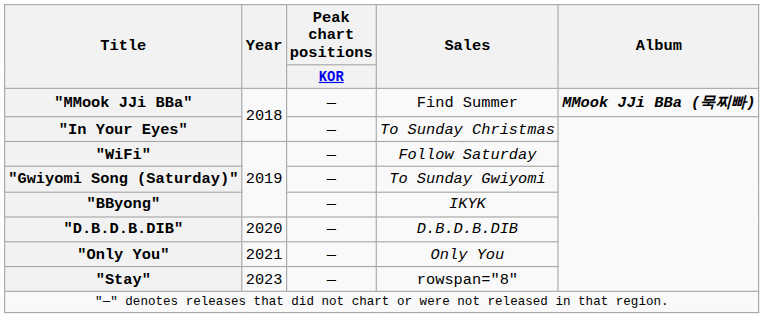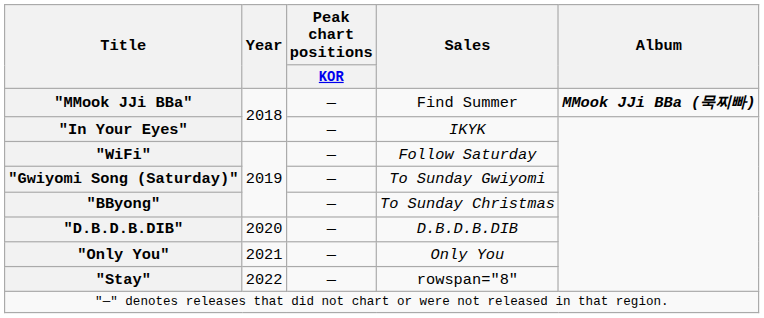(467, 129) To Sunday Christmas -> (467, 129) IKYK
(467, 204) IKYK -> (467, 204) To Sunday Christmas
(264, 279) 2023 -> (264, 279) 2022
